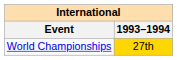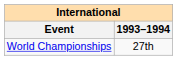(143, 47) gold background -> (143, 47) no background
